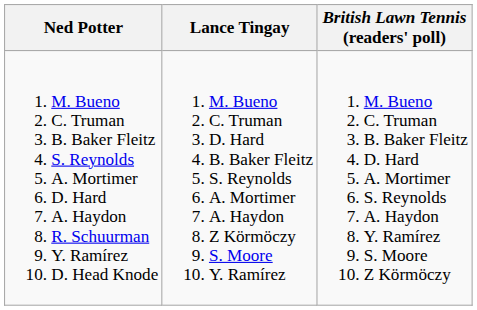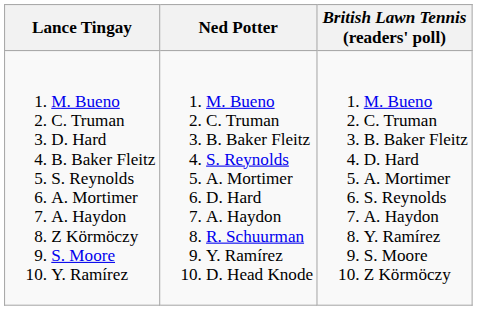columns swapped: (83, 27) <-> (240, 27)
